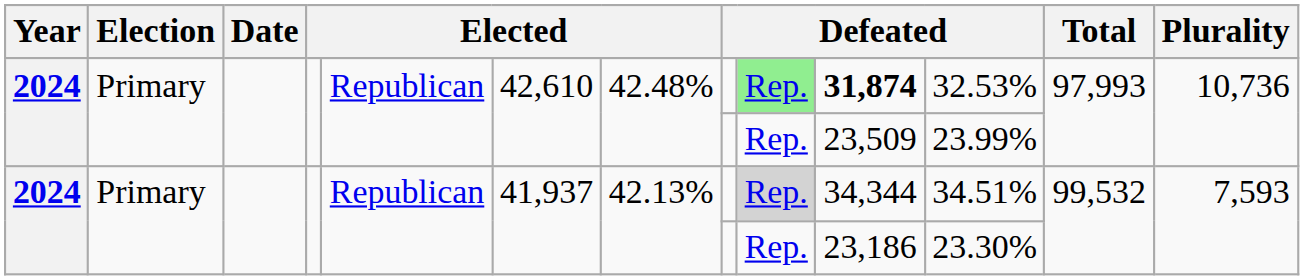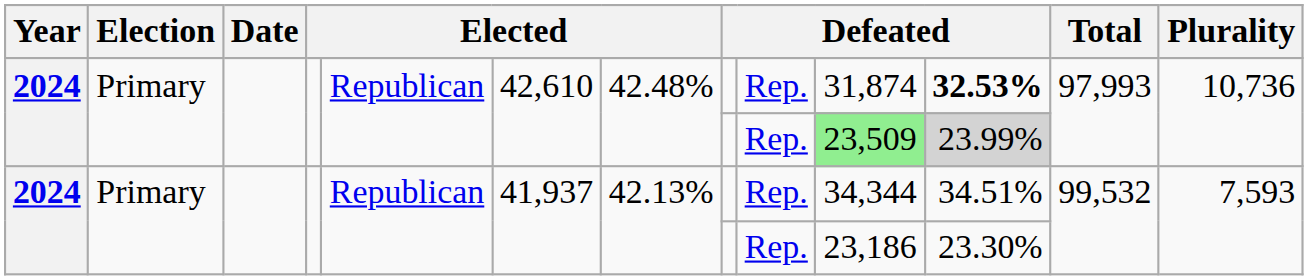(776, 85) lightgreen background -> (776, 85) no background
(870, 85) bold -> (870, 85) normal
(985, 85) normal -> (987, 85) bold
(870, 138) no background -> (870, 138) lightgreen background
(985, 138) no background -> (990, 138) lightgrey background
(776, 192) lightgrey background -> (776, 192) no background
